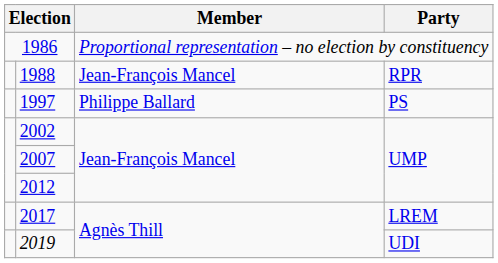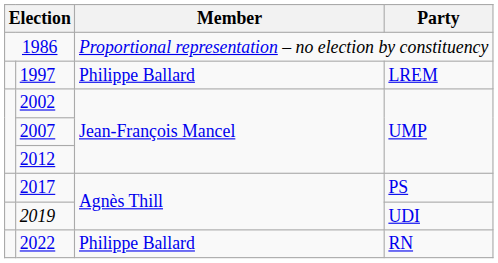- row: (37, 74)
(398, 103) PS -> (413, 74) LREM
(413, 215) LREM -> (398, 187) PS
+ row: (37, 243)
